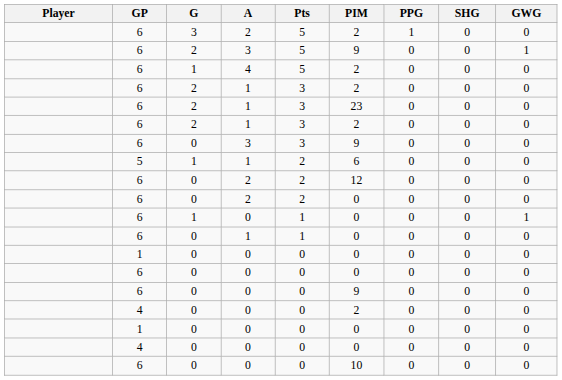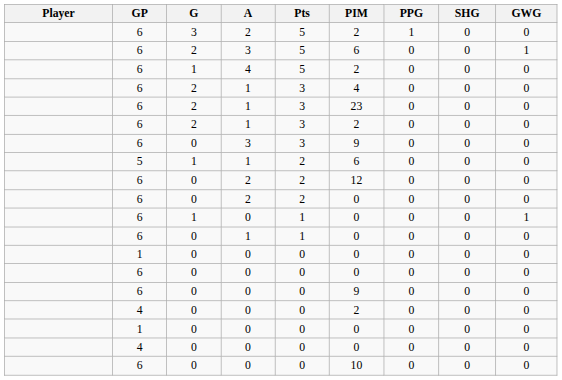(356, 50) 9 -> (356, 50) 6
(356, 87) 2 -> (356, 87) 4
